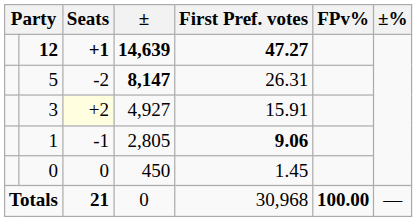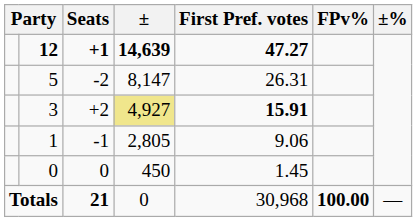(149, 79) bold -> (149, 79) normal
(99, 110) lightyellow background -> (99, 110) no background
(149, 110) no background -> (149, 110) khaki background
(287, 110) normal -> (287, 110) bold
(292, 140) bold -> (292, 140) normal
